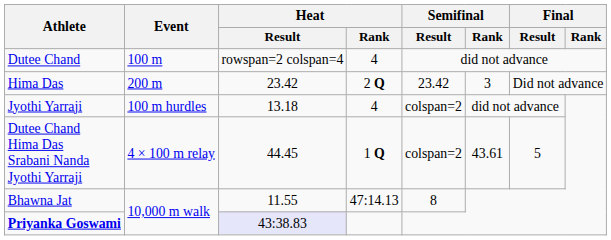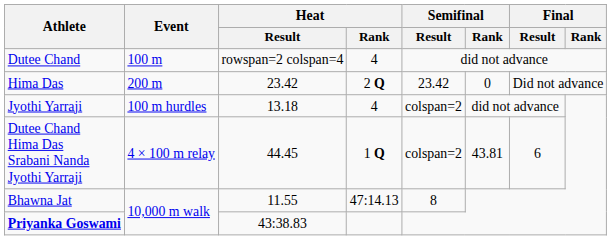(487, 83) 3 -> (487, 83) 0
(487, 153) 43.61 -> (487, 153) 43.81
(537, 153) 5 -> (537, 153) 6
(282, 223) lavender background -> (282, 223) no background
